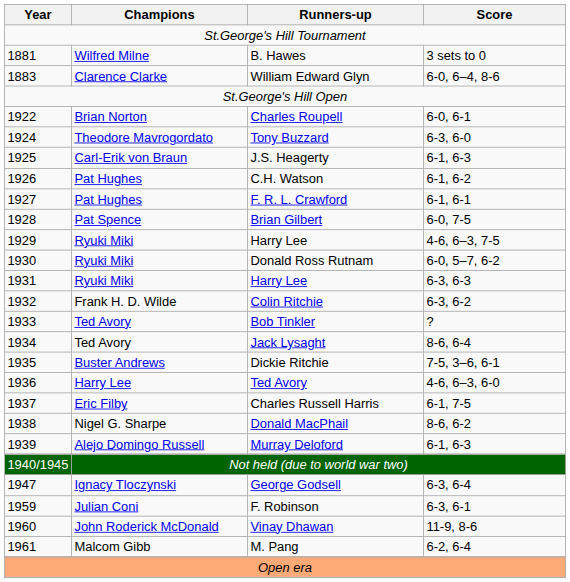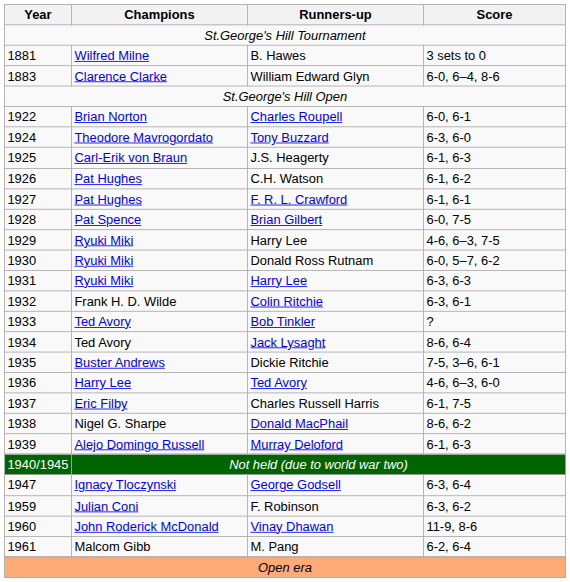(449, 301) 6-3, 6-2 -> (449, 301) 6-3, 6-1
(449, 506) 6-3, 6-1 -> (449, 506) 6-3, 6-2
